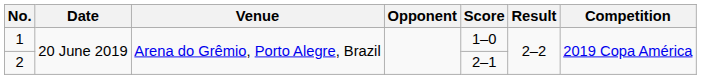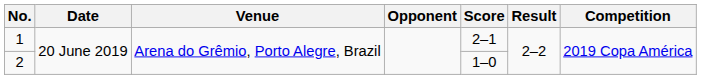(484, 39) 1–0 -> (484, 39) 2–1
(484, 62) 2–1 -> (484, 62) 1–0
